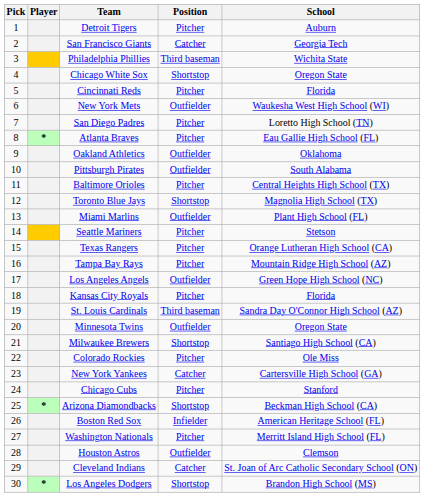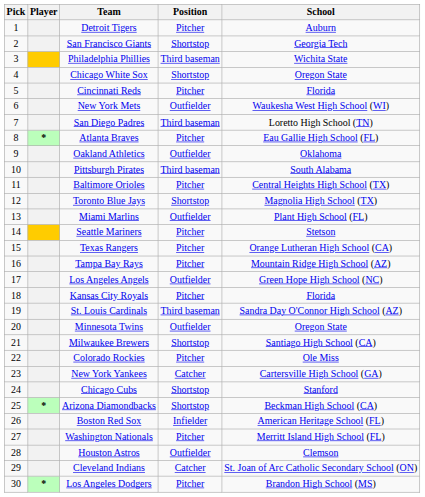(190, 43) Catcher -> (190, 43) Shortstop
(190, 122) Pitcher -> (190, 122) Third baseman
(190, 169) Outfielder -> (190, 169) Third baseman
(190, 389) Pitcher -> (190, 389) Shortstop
(190, 484) Shortstop -> (190, 484) Pitcher
